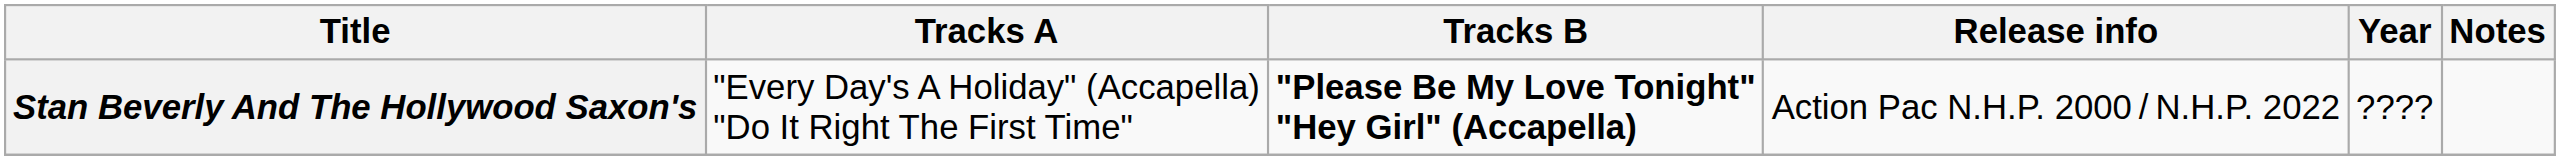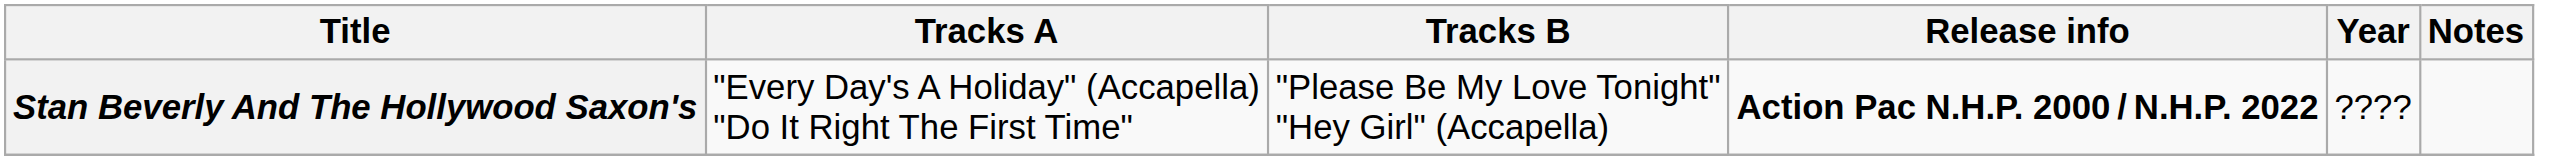(1516, 106) bold -> (1498, 106) normal
(2056, 106) normal -> (2028, 106) bold
